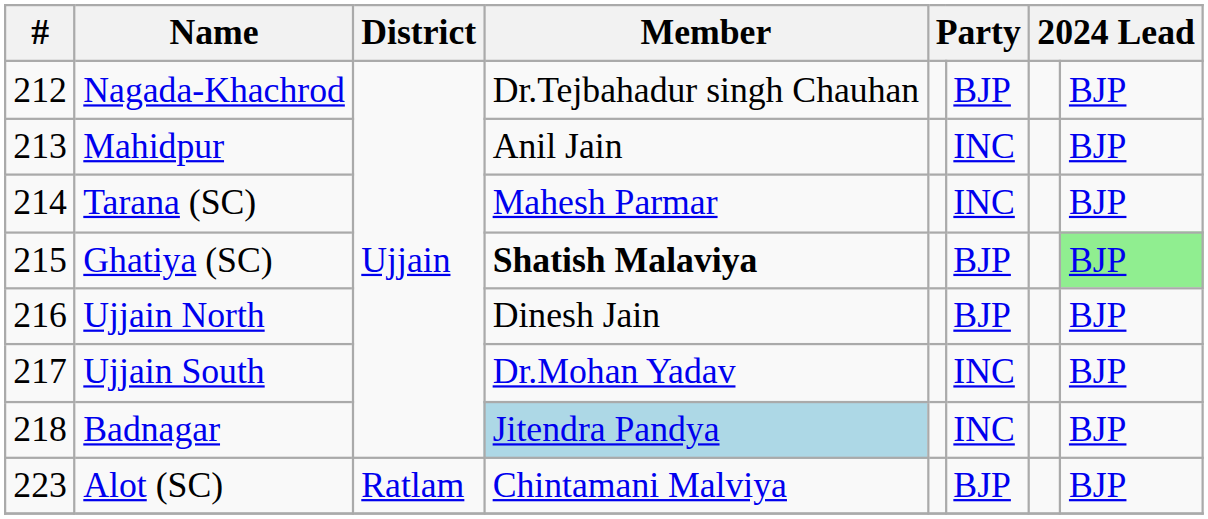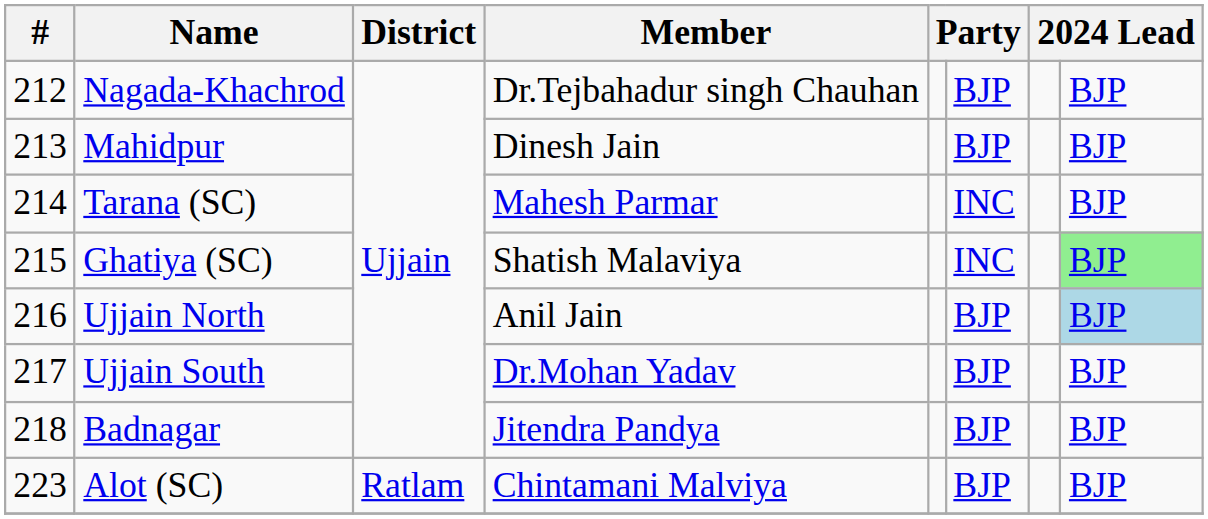(558, 145) Anil Jain -> (576, 145) Dinesh Jain
(984, 145) INC -> (982, 145) BJP
(625, 259) bold -> (617, 259) normal
(982, 259) BJP -> (984, 259) INC
(576, 315) Dinesh Jain -> (558, 315) Anil Jain
(1098, 315) no background -> (1098, 315) lightblue background
(984, 372) INC -> (982, 372) BJP
(606, 428) lightblue background -> (606, 428) no background
(984, 428) INC -> (982, 428) BJP
